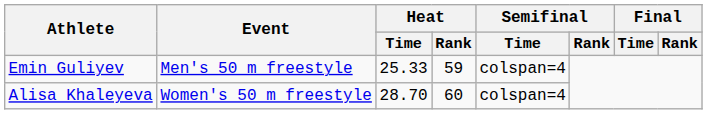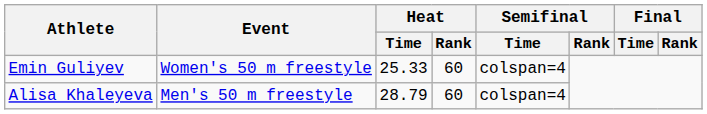(257, 69) Men's 50 m freestyle -> (266, 69) Women's 50 m freestyle
(454, 69) 59 -> (454, 69) 60
(266, 96) Women's 50 m freestyle -> (257, 96) Men's 50 m freestyle
(404, 96) 28.70 -> (404, 96) 28.79
